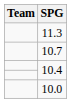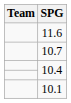(52, 32) 11.3 -> (52, 32) 11.6
(52, 88) 10.0 -> (52, 88) 10.1
